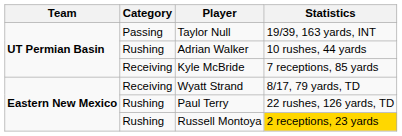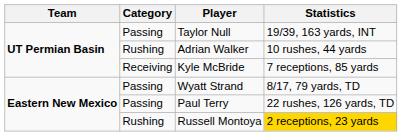(147, 85) Receiving -> (143, 85) Passing
(143, 103) Rushing -> (143, 103) Passing
